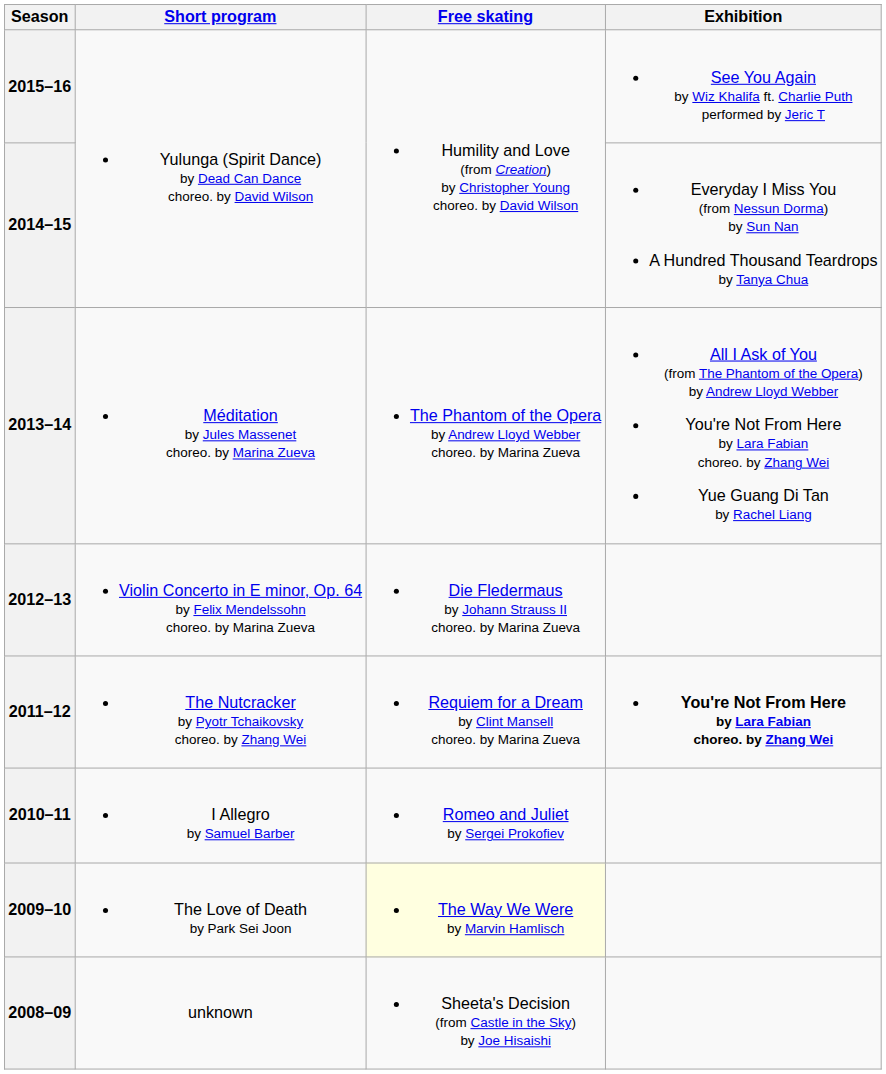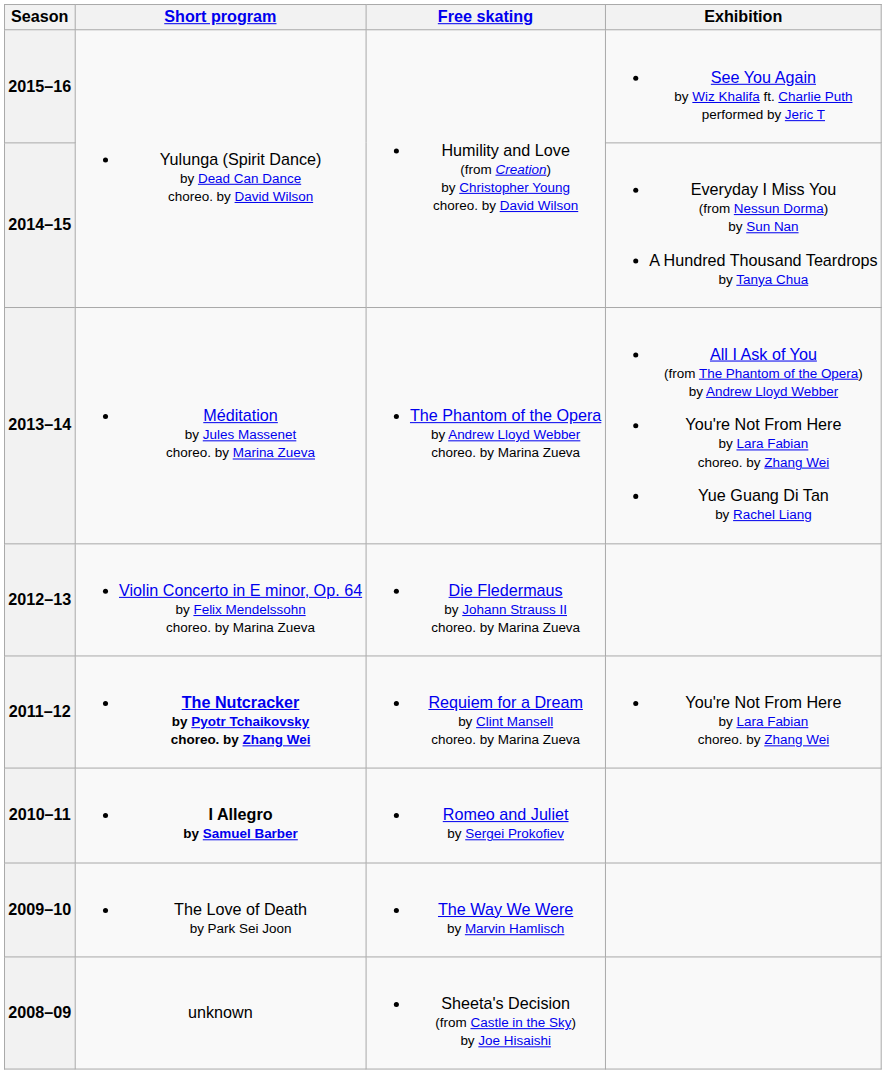(220, 721) normal -> (220, 721) bold
(743, 721) bold -> (743, 721) normal
(220, 825) normal -> (220, 825) bold
(485, 919) lightyellow background -> (485, 919) no background
